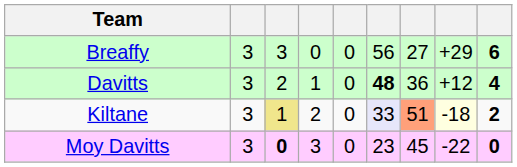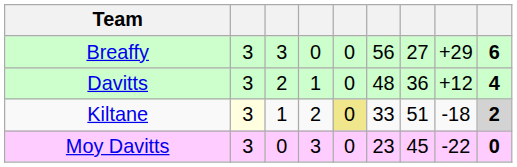(384, 83) bold -> (384, 83) normal
(248, 114) no background -> (248, 114) lightyellow background
(282, 114) khaki background -> (282, 114) no background
(350, 114) no background -> (350, 114) khaki background
(384, 114) lavender background -> (384, 114) no background
(417, 114) lightsalmon background -> (417, 114) no background
(456, 114) lightyellow background -> (456, 114) no background
(494, 114) no background -> (494, 114) lightgrey background
(282, 146) bold -> (282, 146) normal
